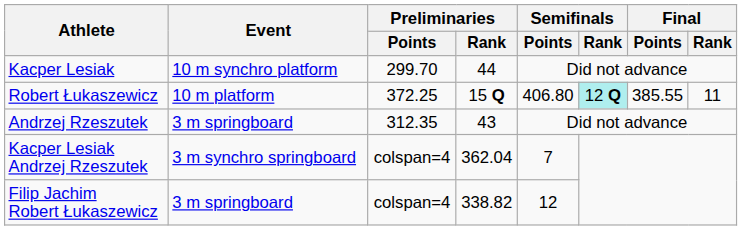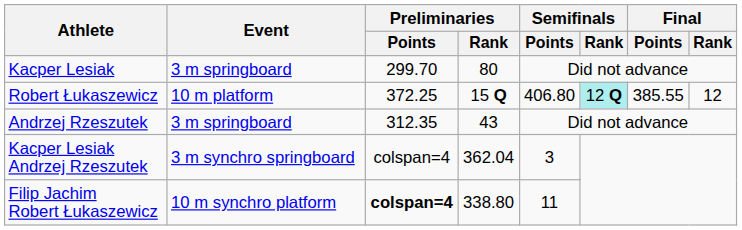(255, 69) 10 m synchro platform -> (231, 69) 3 m springboard
(487, 69) 44 -> (489, 69) 80
(712, 96) 11 -> (713, 96) 12
(548, 158) 7 -> (549, 158) 3
(233, 203) 3 m springboard -> (254, 203) 10 m synchro platform
(412, 203) normal -> (412, 203) bold
(487, 203) 338.82 -> (489, 203) 338.80
(548, 203) 12 -> (549, 203) 11
